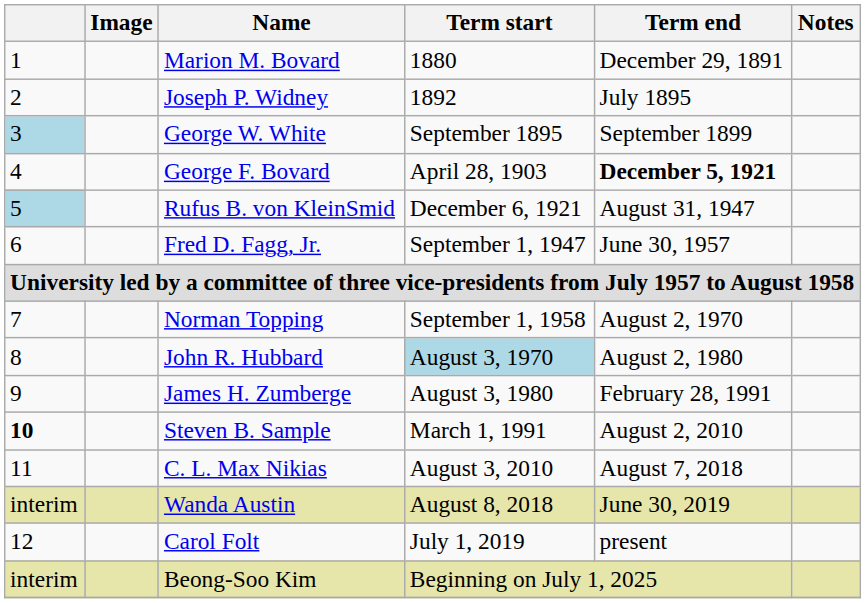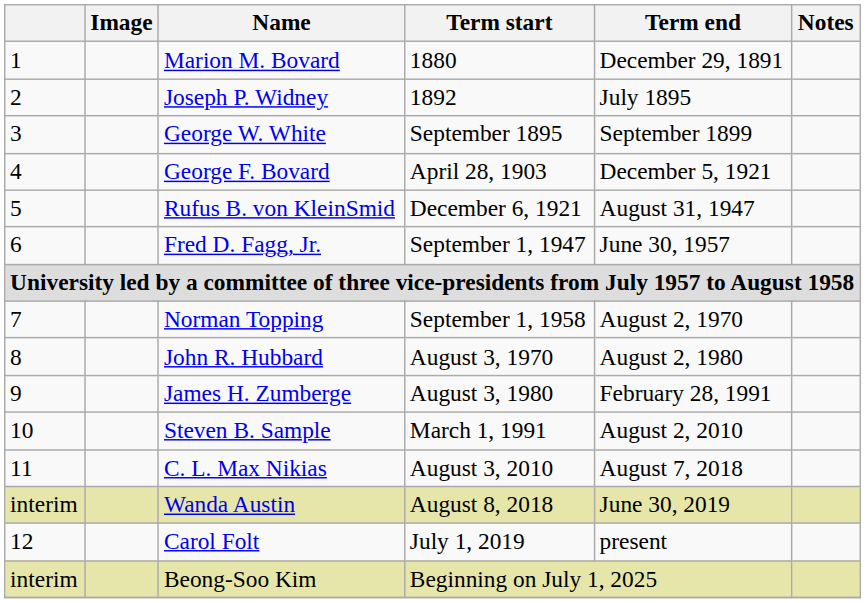(16, 134) lightblue background -> (16, 134) no background
(688, 171) bold -> (686, 171) normal
(16, 208) lightblue background -> (16, 208) no background
(482, 356) lightblue background -> (482, 356) no background
(22, 430) bold -> (22, 430) normal
